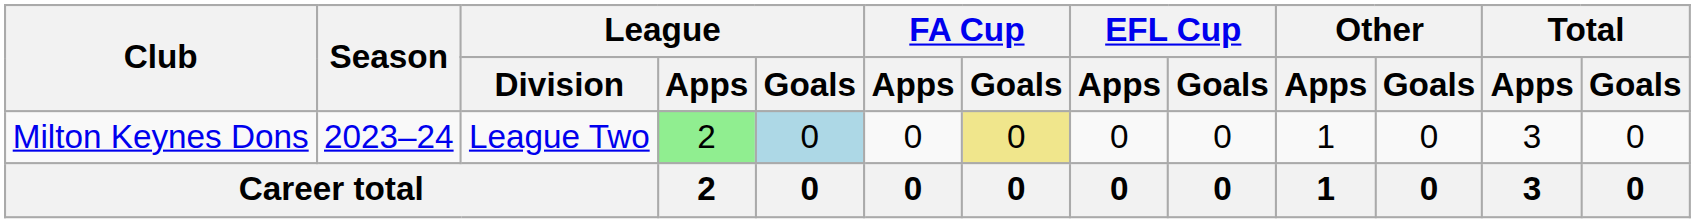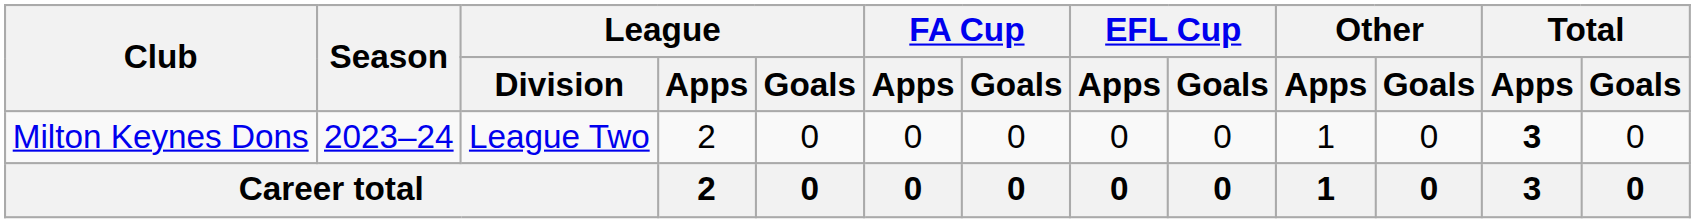(707, 136) lightgreen background -> (707, 136) no background
(810, 136) lightblue background -> (810, 136) no background
(1016, 136) khaki background -> (1016, 136) no background
(1532, 136) normal -> (1532, 136) bold
